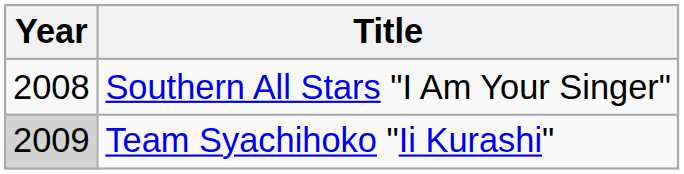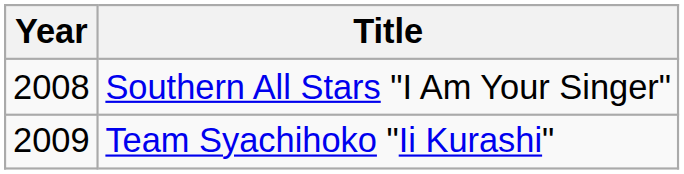(51, 140) lightgrey background -> (51, 140) no background
